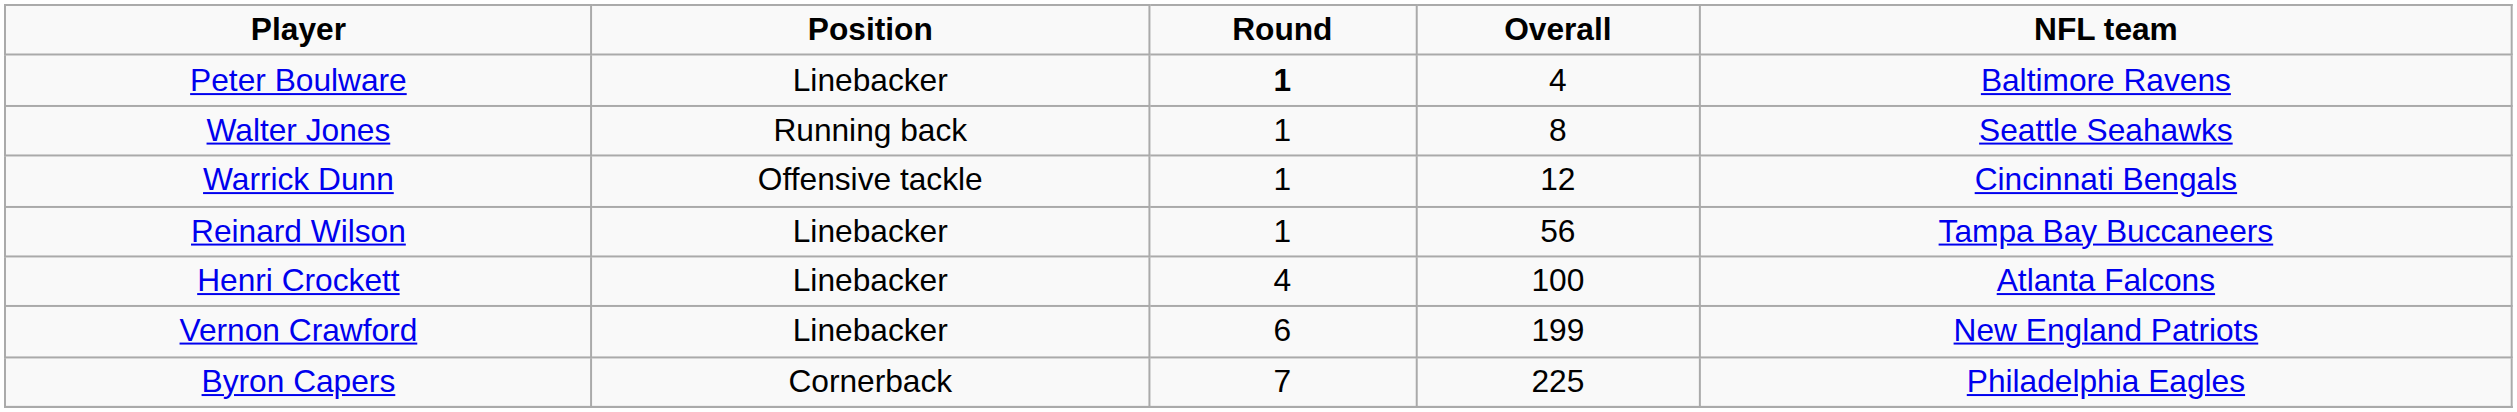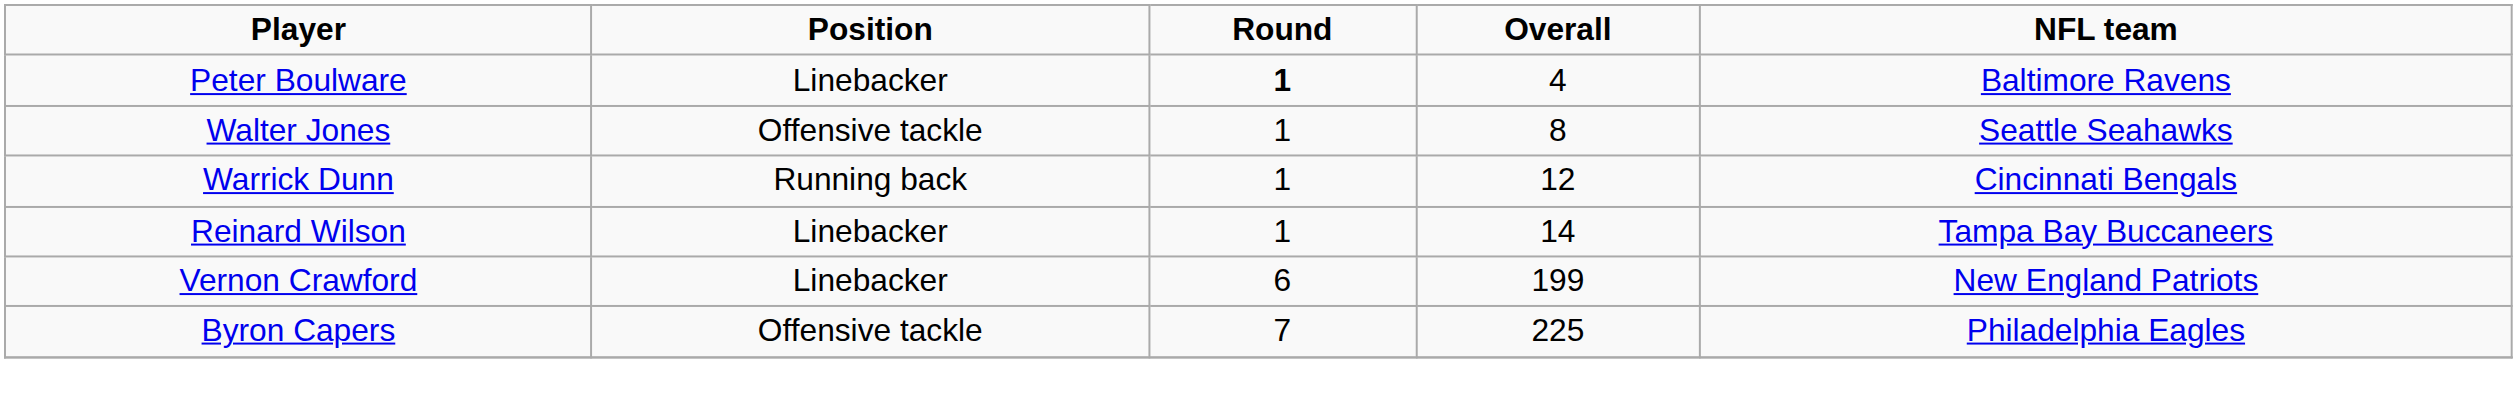(870, 130) Running back -> (870, 130) Offensive tackle
(870, 180) Offensive tackle -> (870, 180) Running back
(1558, 230) 56 -> (1558, 230) 14
- row: (298, 280)
(870, 381) Cornerback -> (870, 331) Offensive tackle
